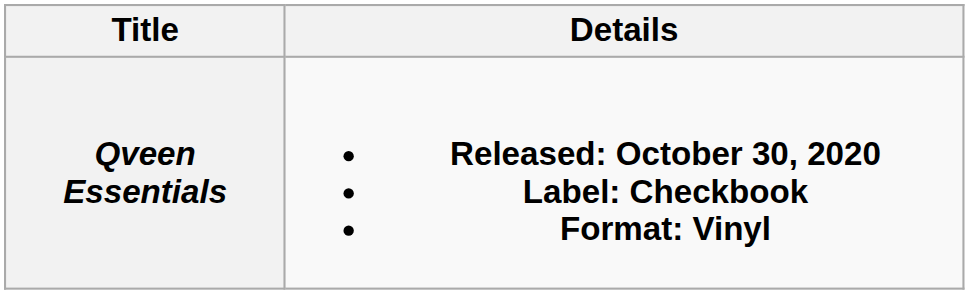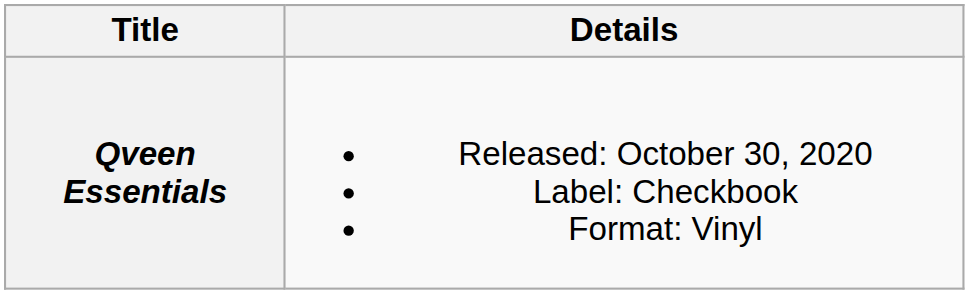(624, 191) bold -> (624, 191) normal
